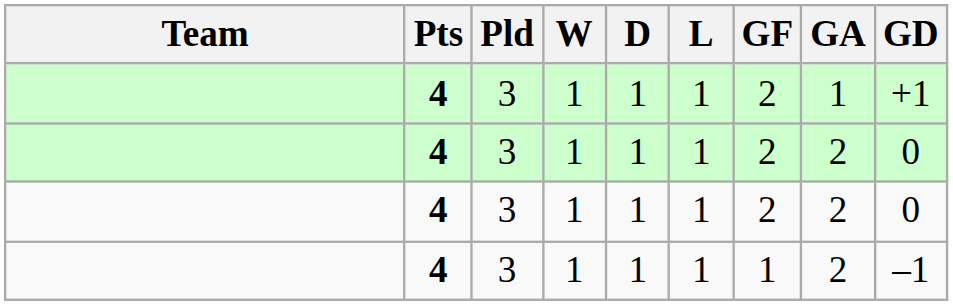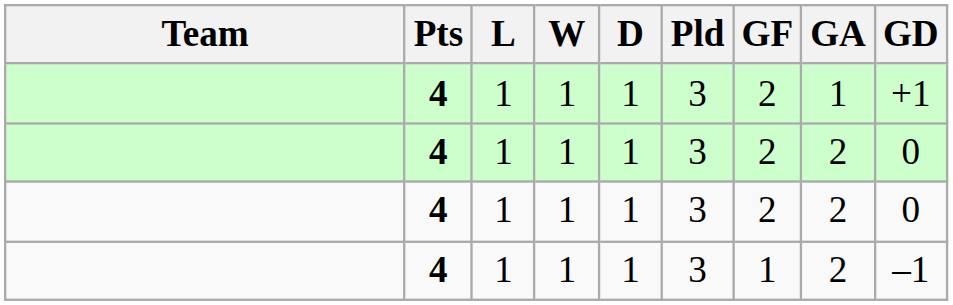columns swapped: (507, 33) <-> (701, 33)
